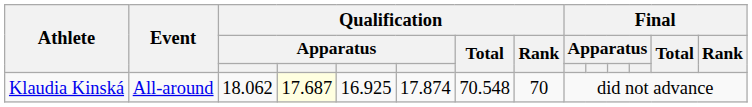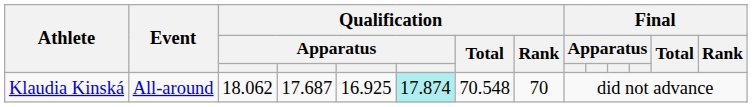(307, 87) lightyellow background -> (307, 87) no background
(425, 87) no background -> (425, 87) paleturquoise background
